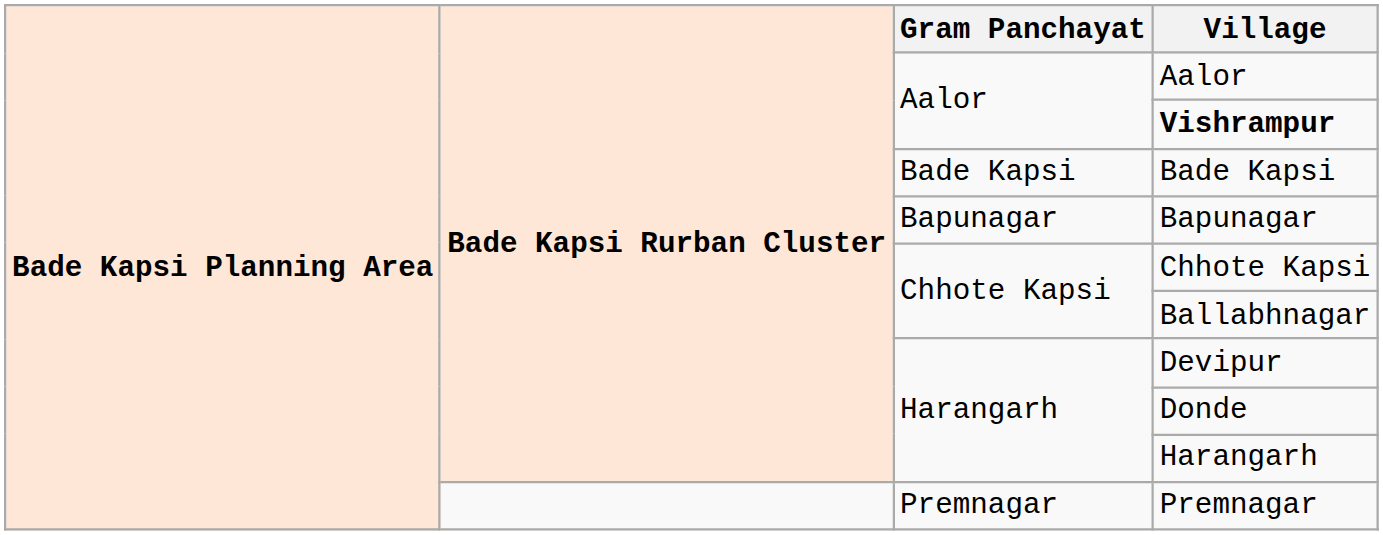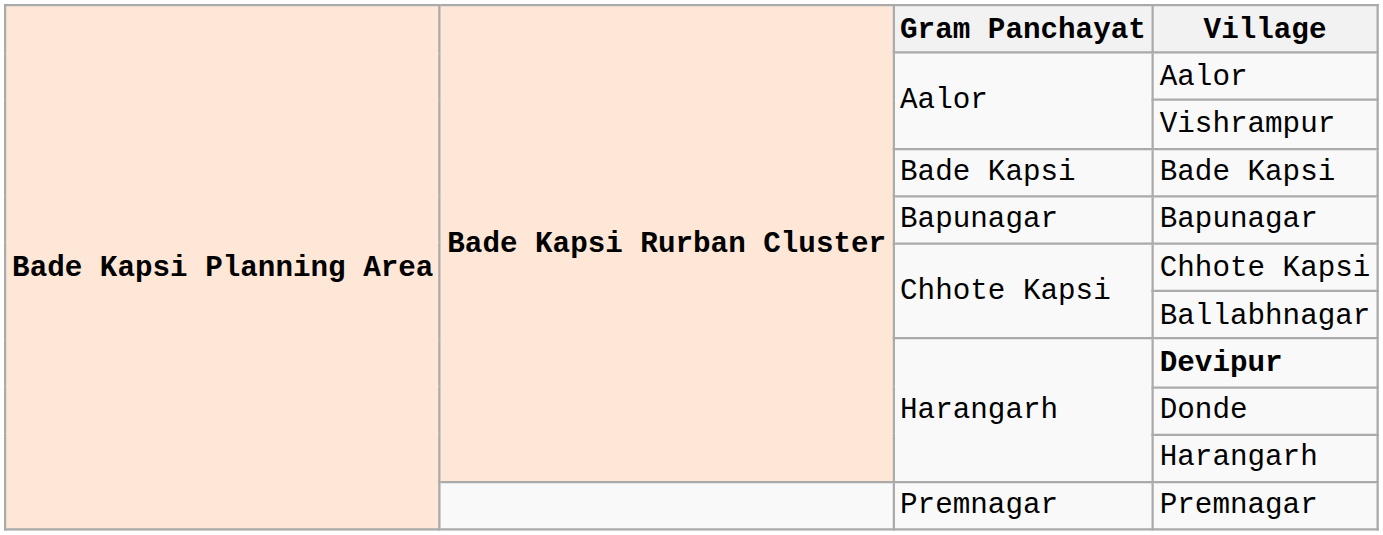(1247, 124) bold -> (1247, 124) normal
(1221, 363) normal -> (1221, 363) bold
